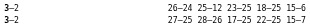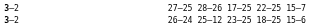rows swapped: (237, 8) <-> (237, 20)
